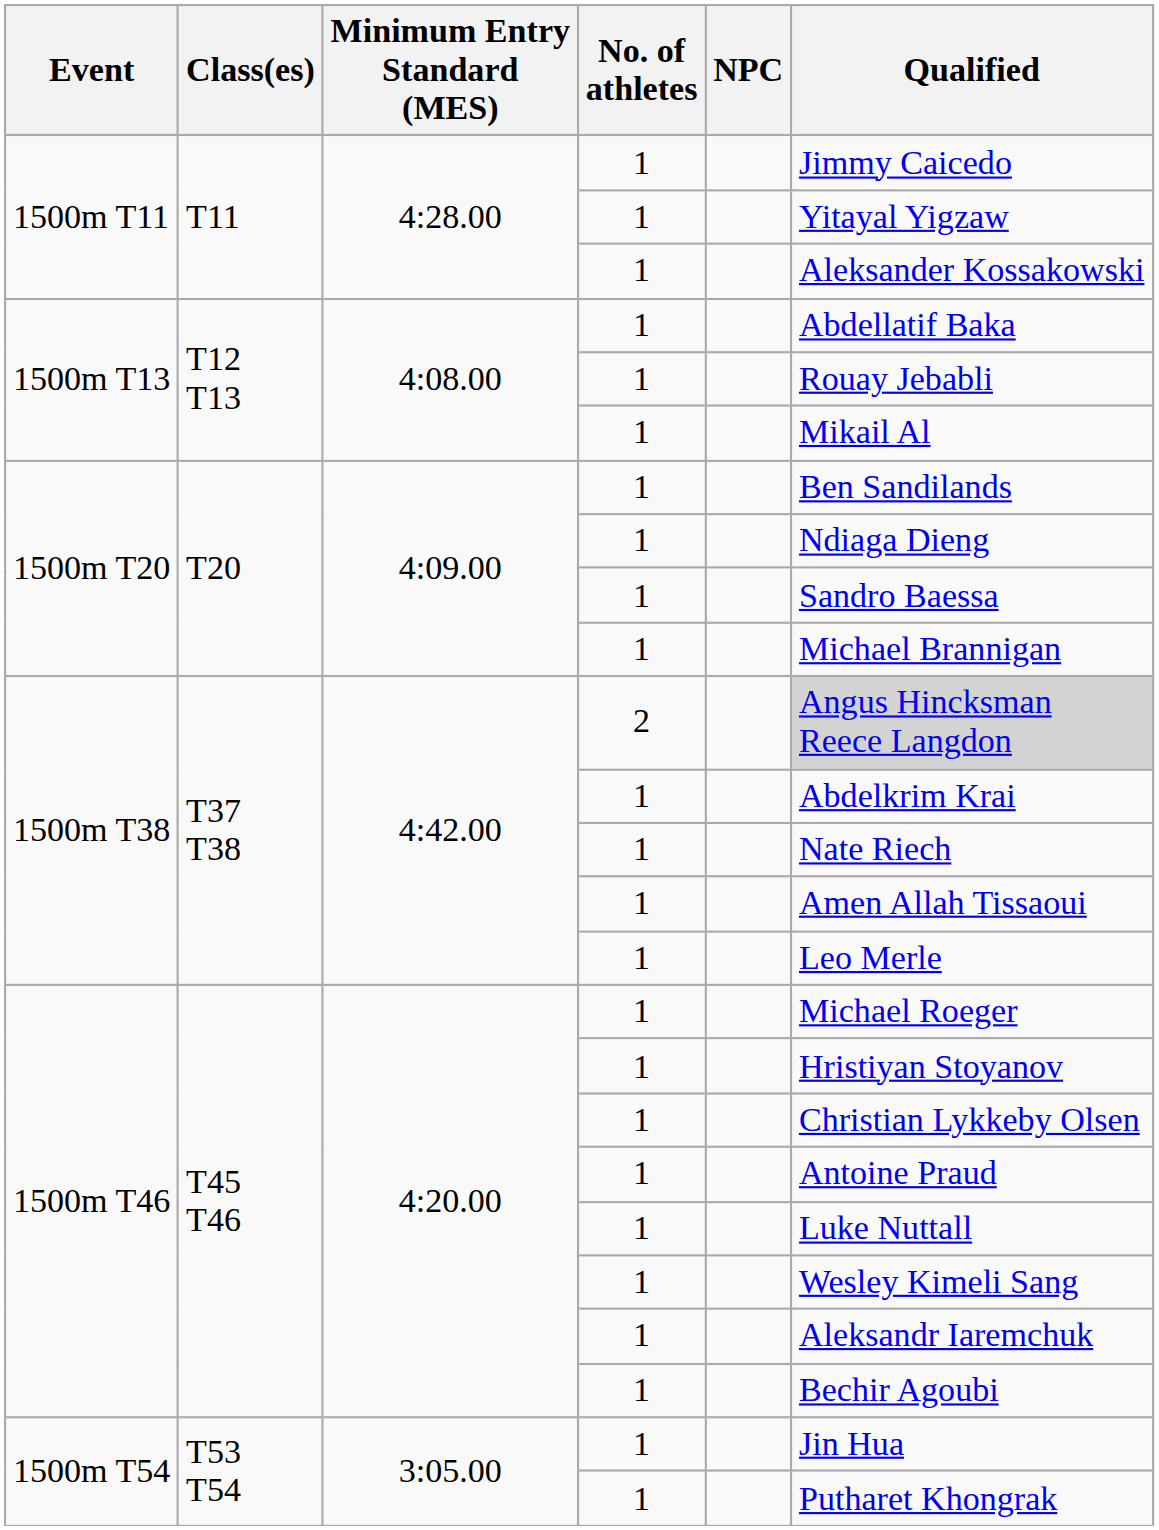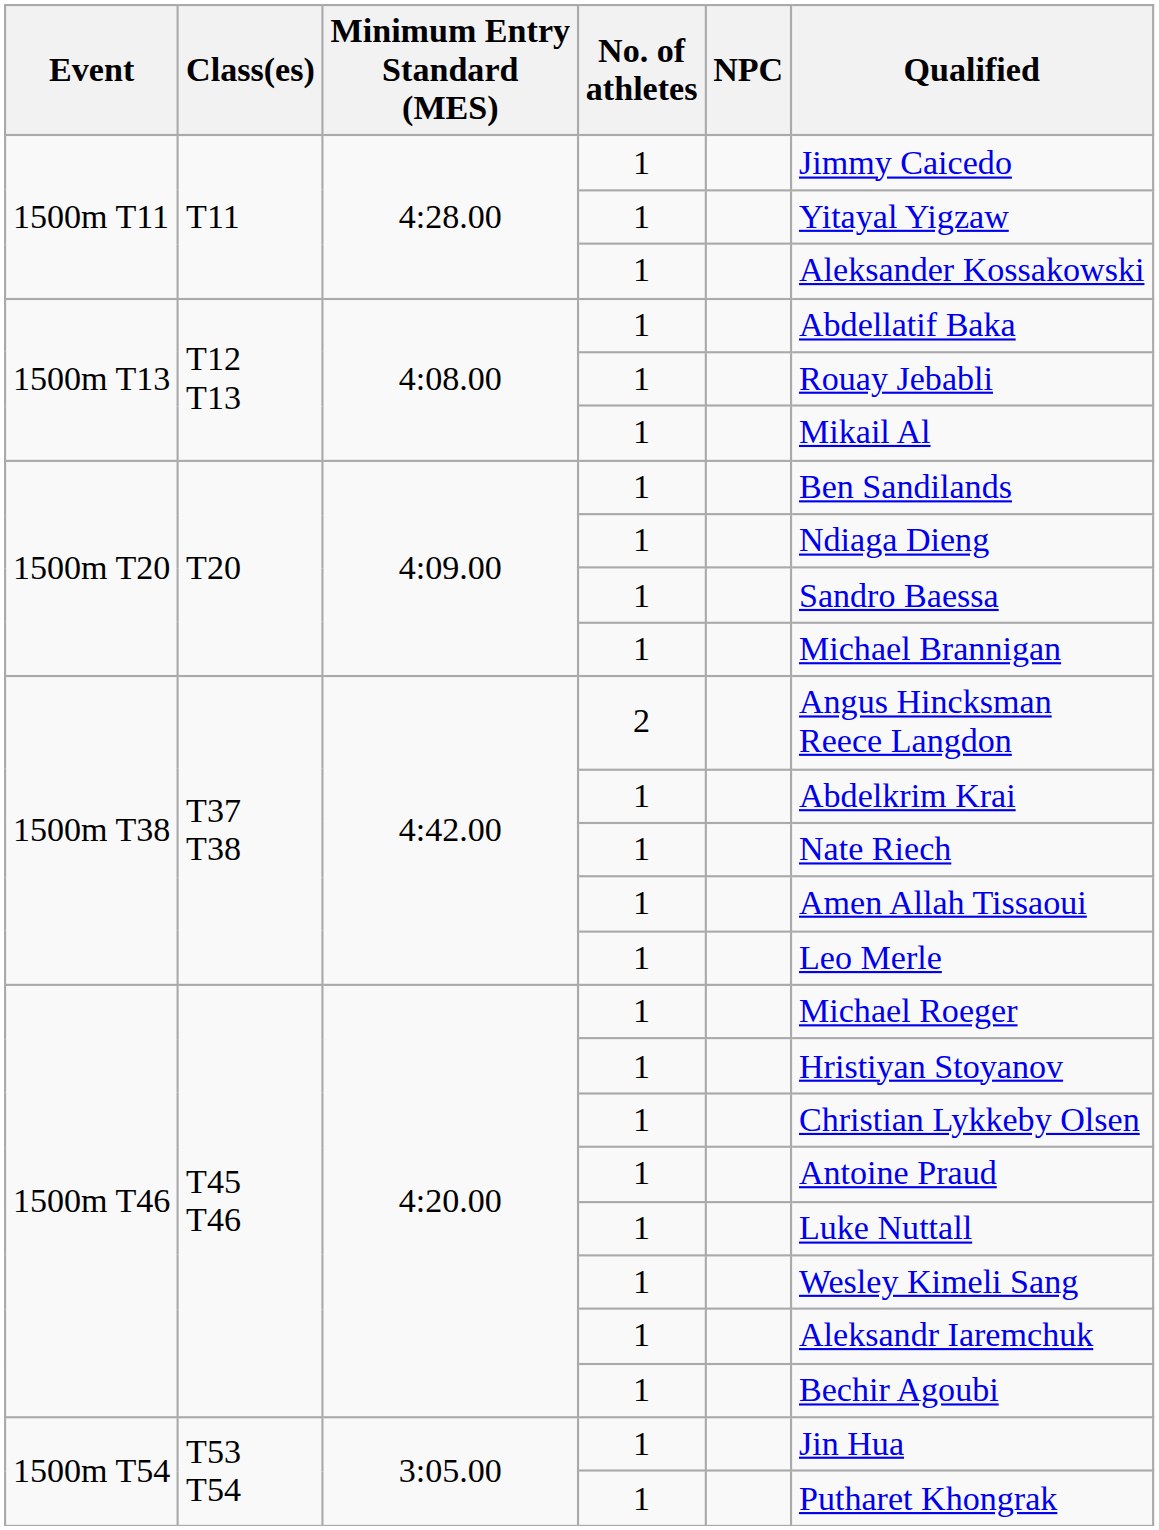(925, 721) lightgrey background -> (925, 721) no background
